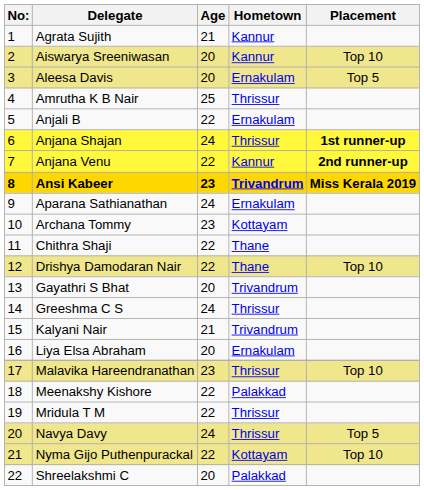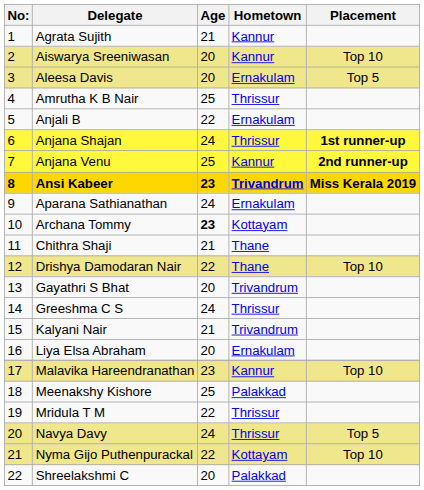(208, 162) 22 -> (208, 162) 25
(208, 224) normal -> (208, 224) bold
(208, 245) 22 -> (208, 245) 21
(255, 371) Thrissur -> (253, 371) Kannur
(208, 392) 22 -> (208, 392) 25
